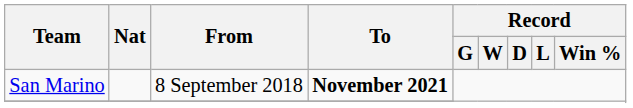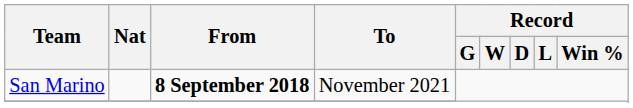(229, 85) normal -> (232, 85) bold
(380, 85) bold -> (384, 85) normal
